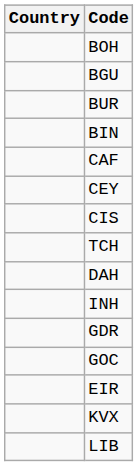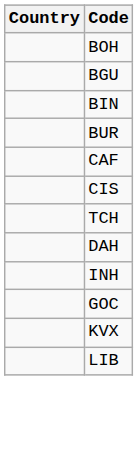rows swapped: (103, 133) <-> (103, 104)
- row: (103, 190)
- row: (103, 332)
- row: (103, 389)
